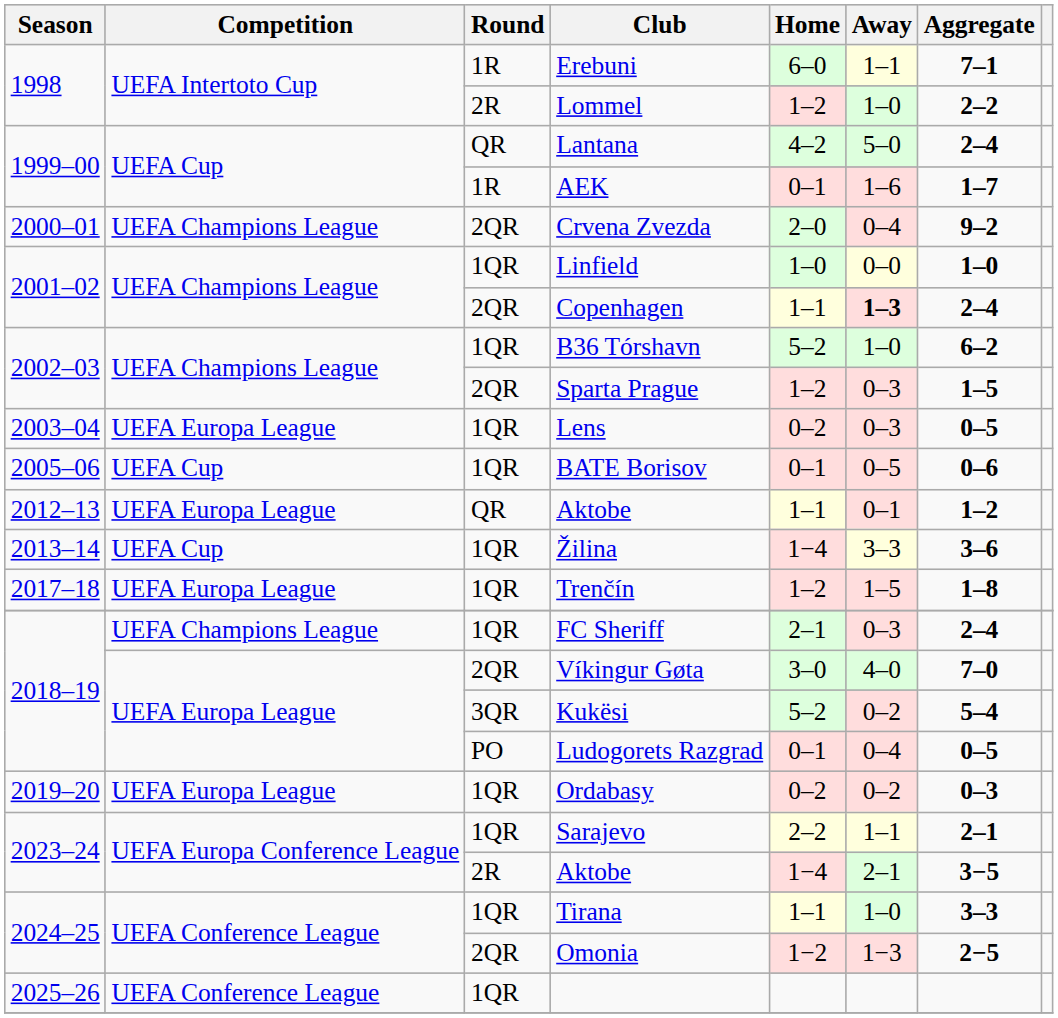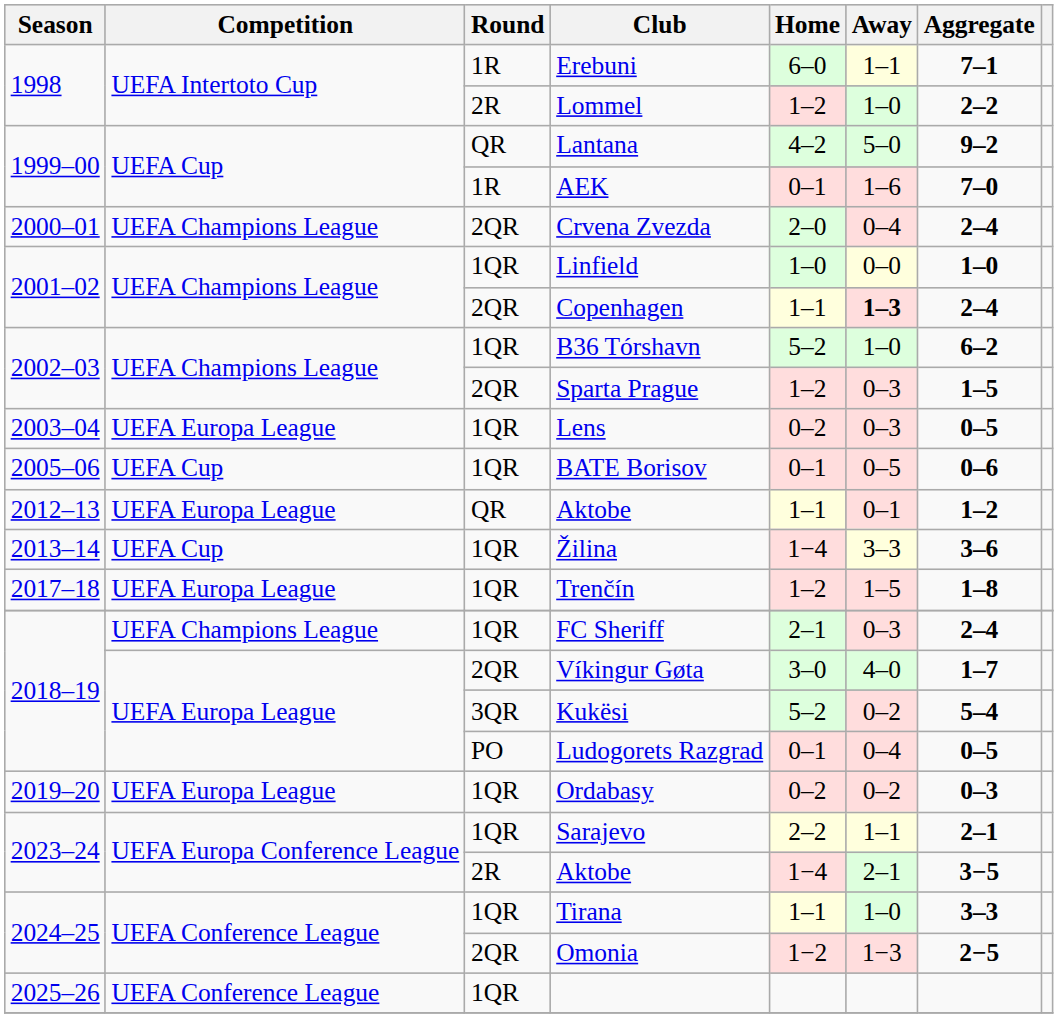(979, 145) 2–4 -> (979, 145) 9–2
(979, 186) 1–7 -> (979, 186) 7–0
(979, 226) 9–2 -> (979, 226) 2–4
(979, 670) 7–0 -> (979, 670) 1–7
